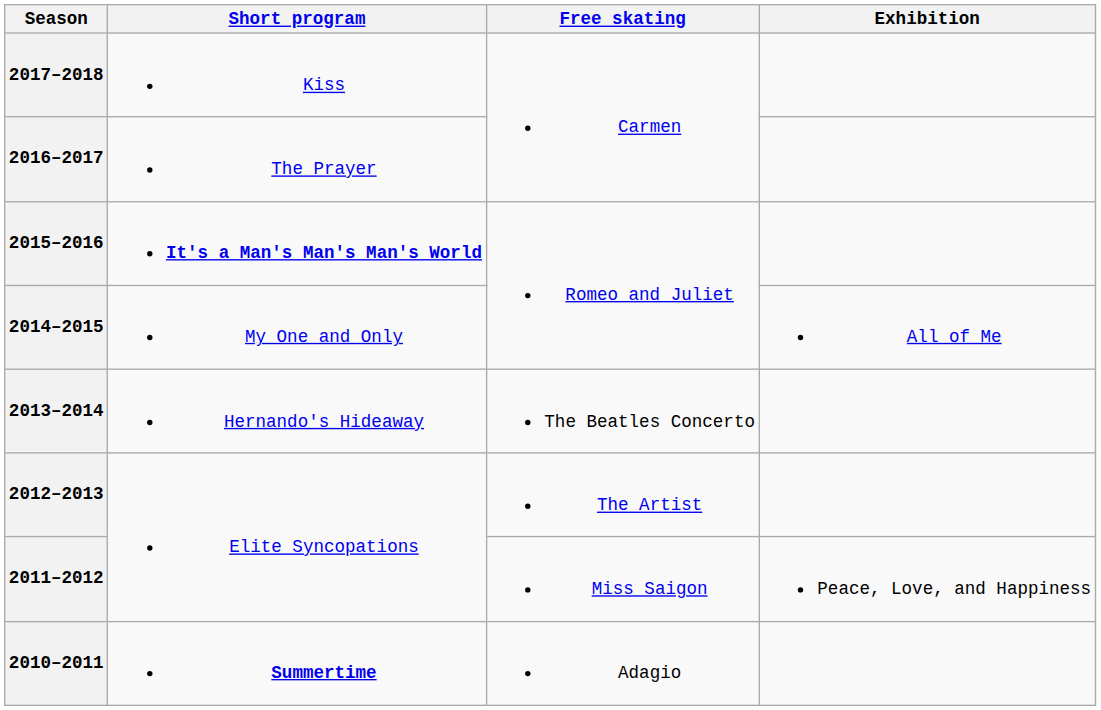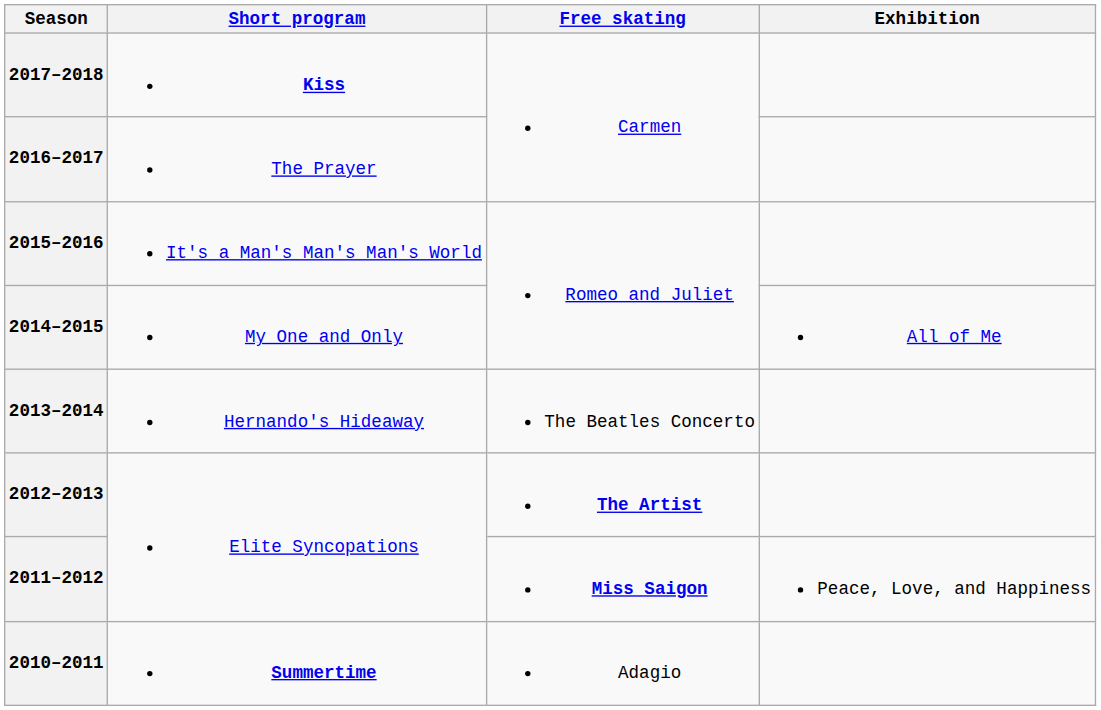(297, 85) normal -> (297, 85) bold
(297, 253) bold -> (297, 253) normal
(623, 505) normal -> (623, 505) bold
(623, 589) normal -> (623, 589) bold
